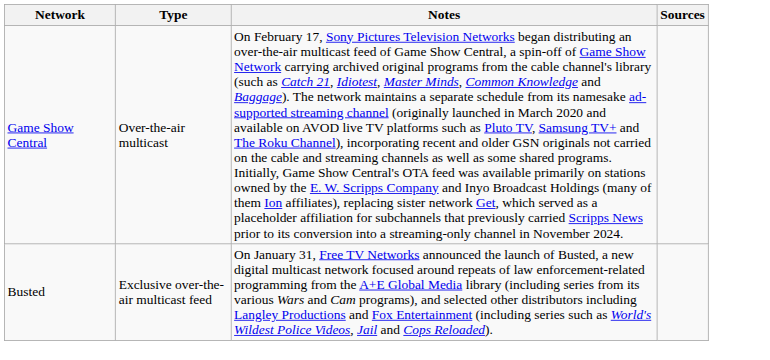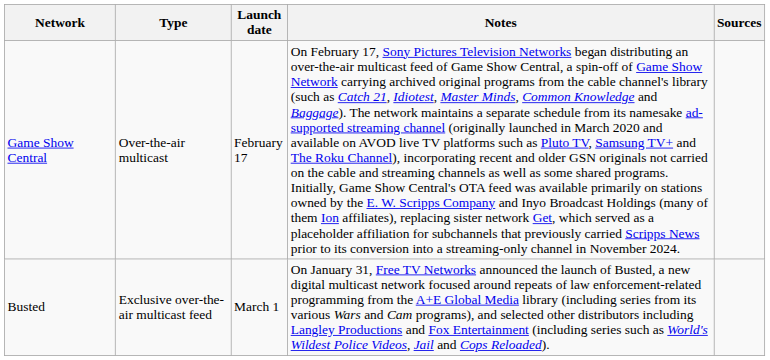+ column: (259, 22)
